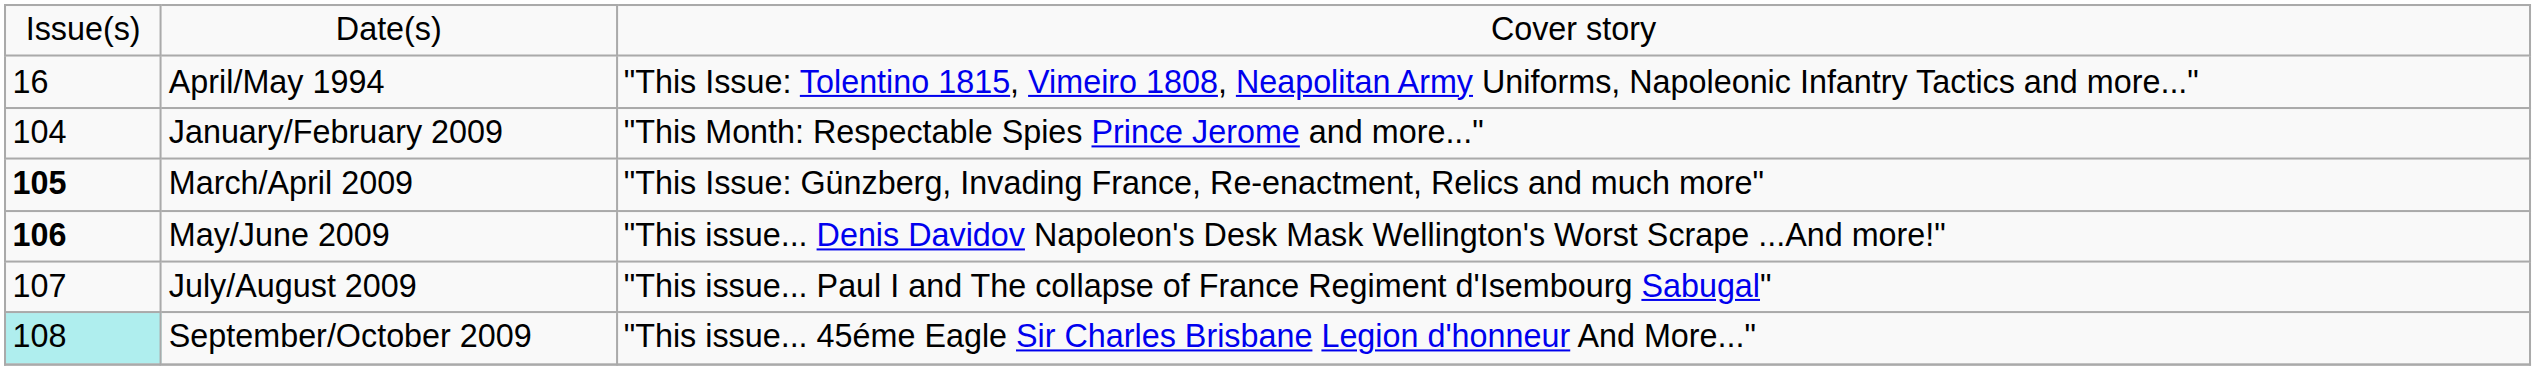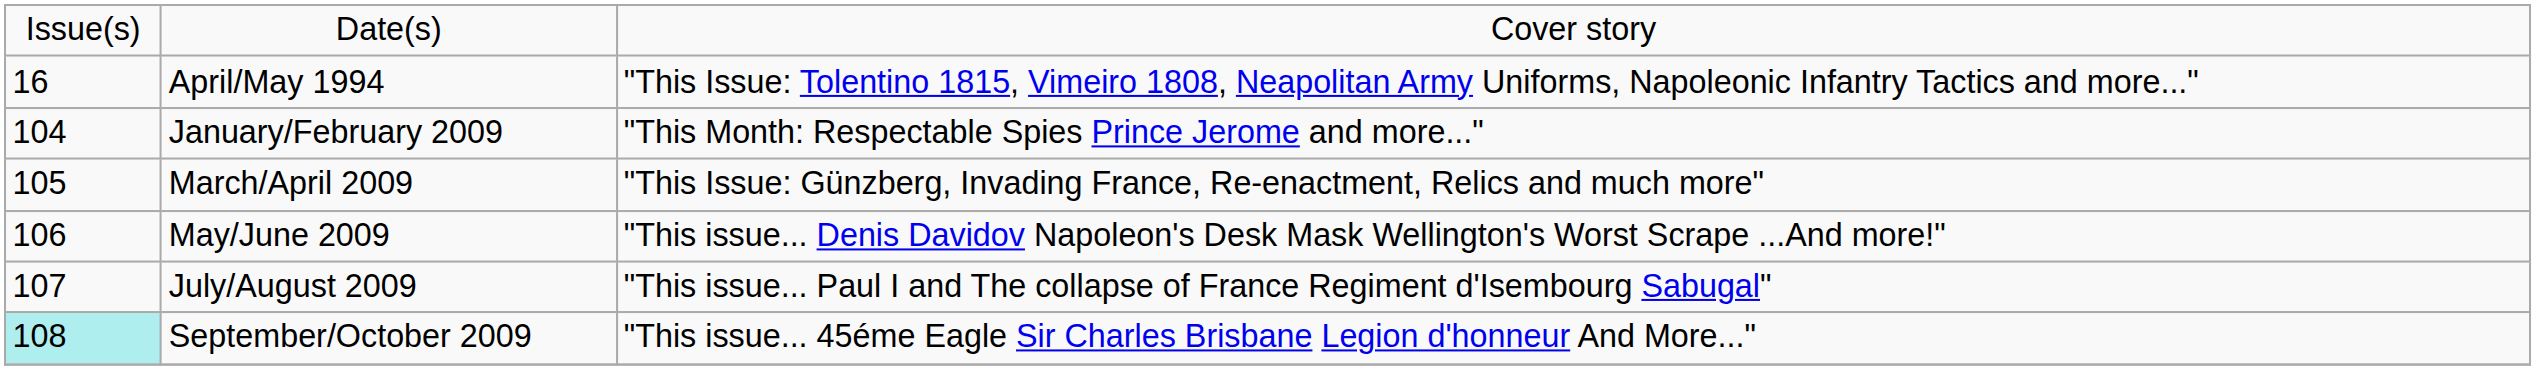(39, 183) bold -> (39, 183) normal
(39, 235) bold -> (39, 235) normal
